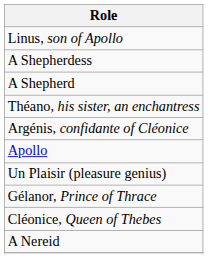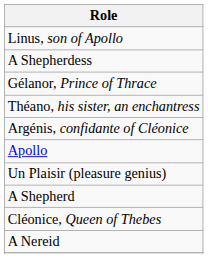(41, 83) A Shepherd -> (82, 83) Gélanor, Prince of Thrace
(82, 196) Gélanor, Prince of Thrace -> (41, 196) A Shepherd
